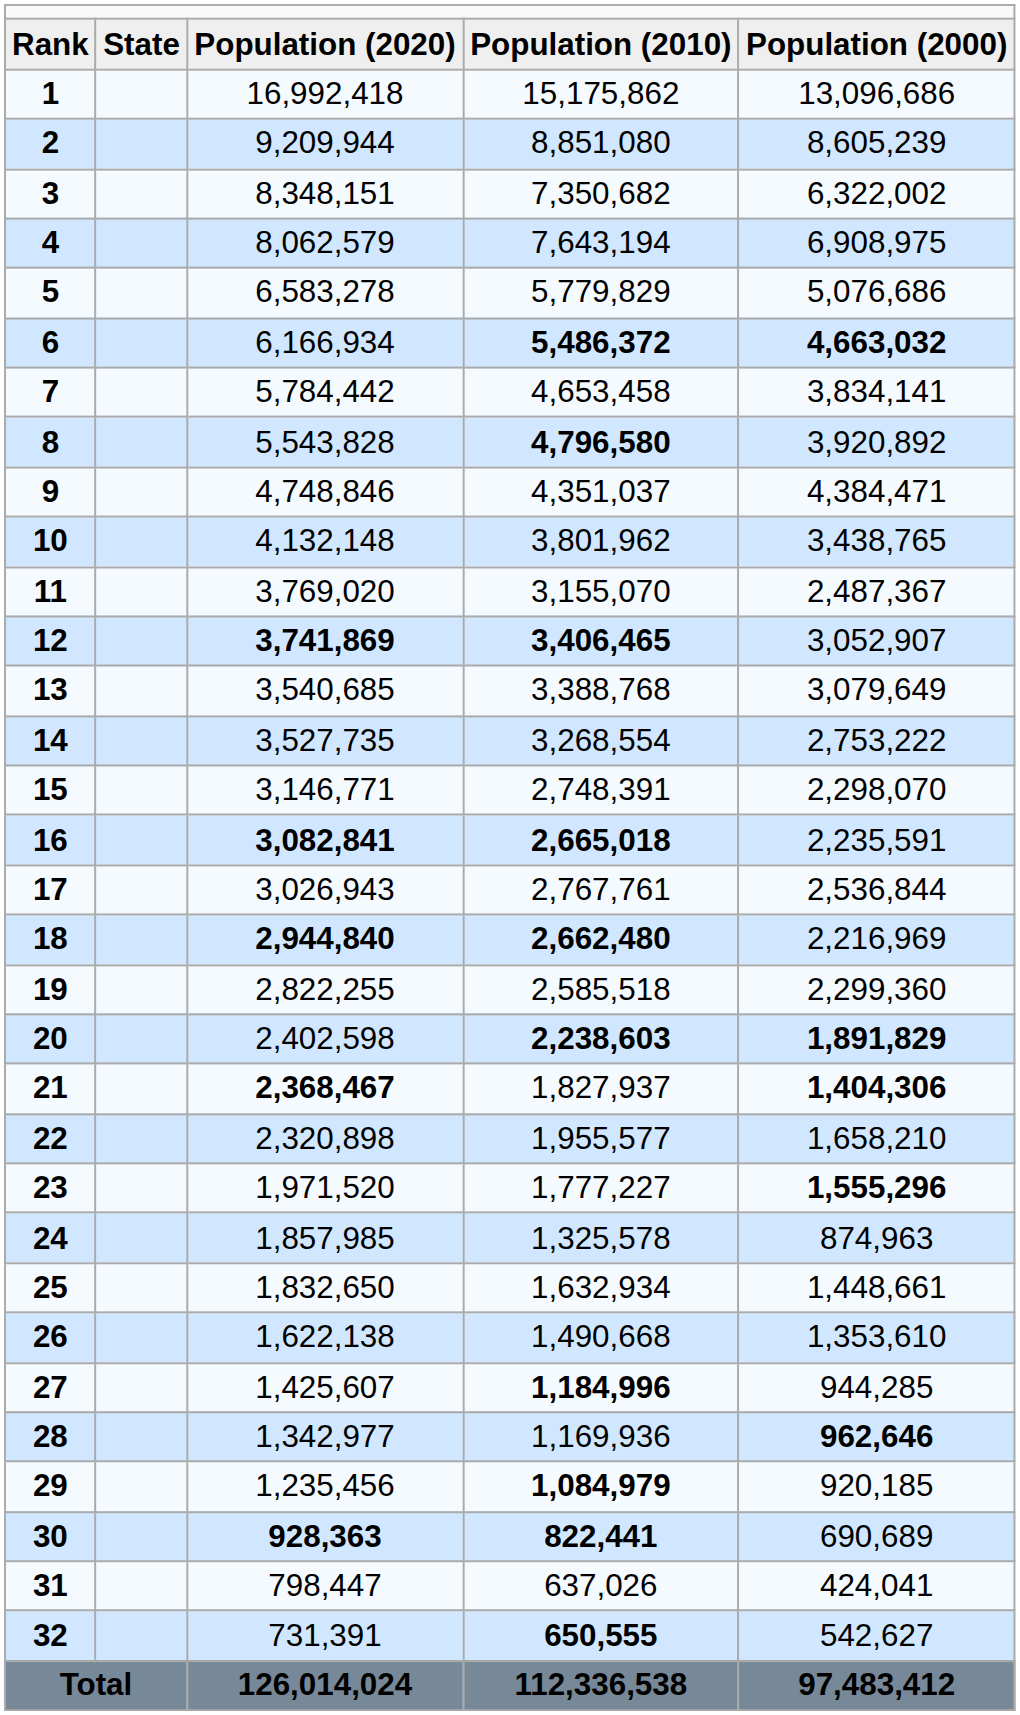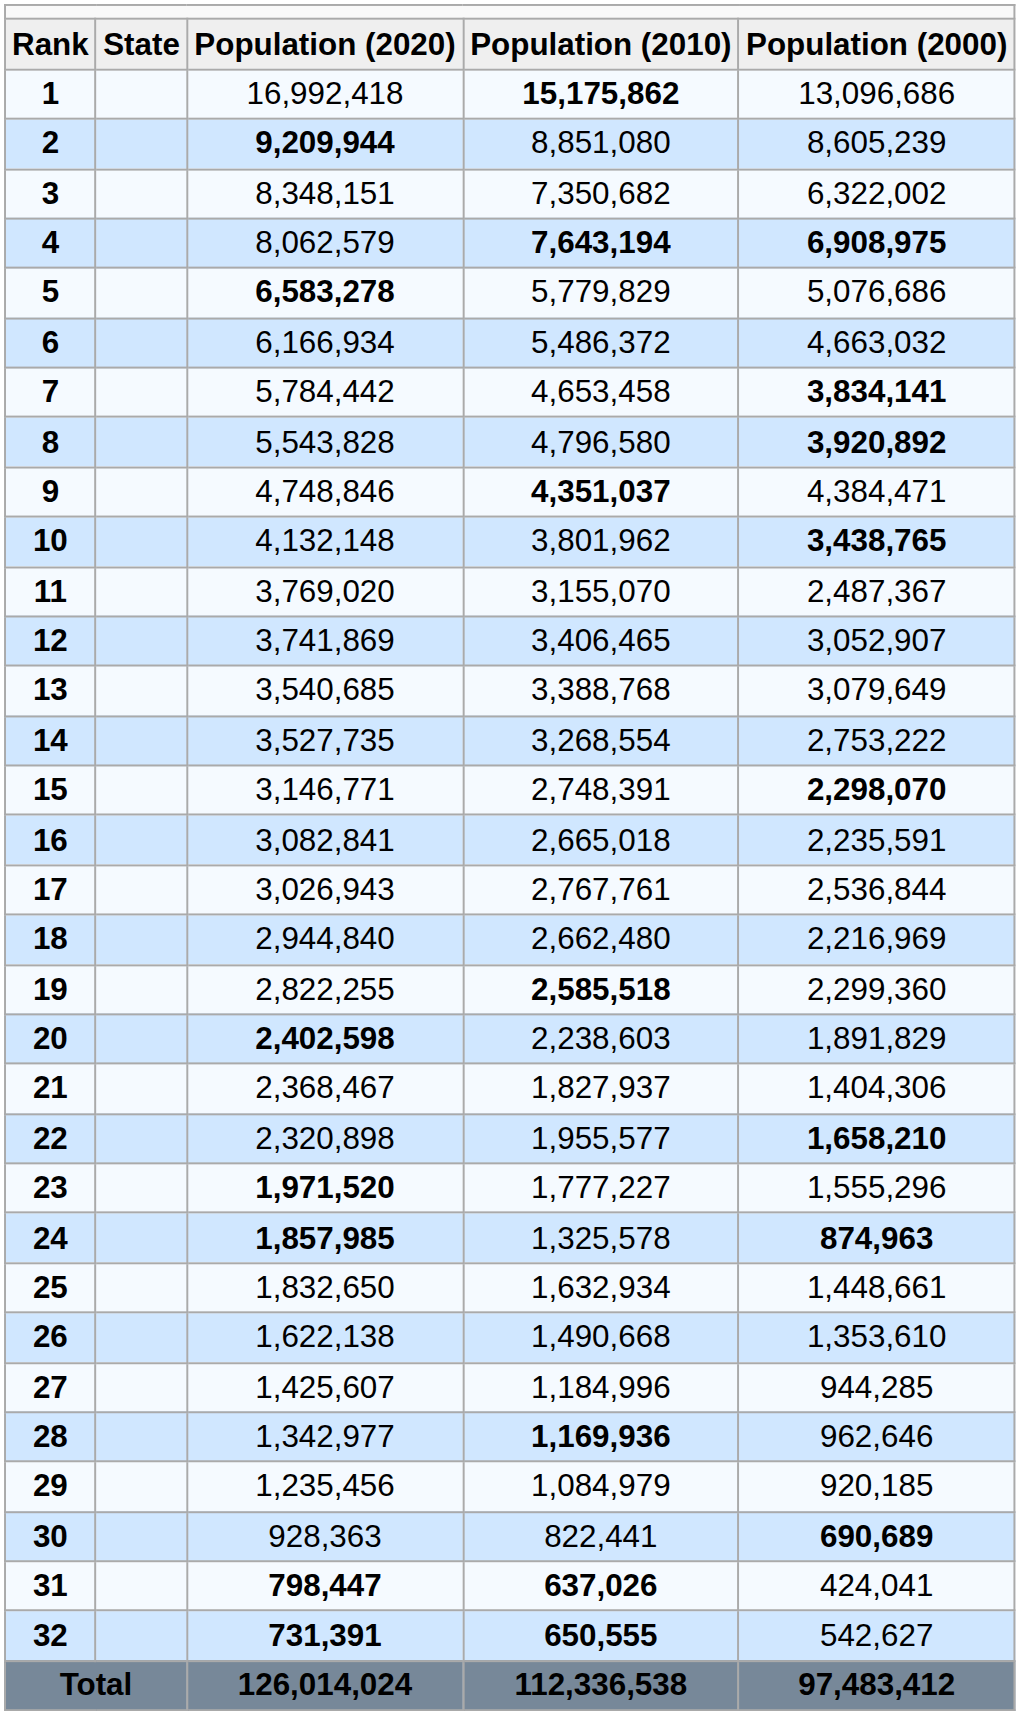(601, 93) normal -> (601, 93) bold
(325, 143) normal -> (325, 143) bold
(601, 242) normal -> (601, 242) bold
(877, 242) normal -> (877, 242) bold
(325, 292) normal -> (325, 292) bold
(601, 342) bold -> (601, 342) normal
(877, 342) bold -> (877, 342) normal
(877, 391) normal -> (877, 391) bold
(601, 441) bold -> (601, 441) normal
(877, 441) normal -> (877, 441) bold
(601, 491) normal -> (601, 491) bold
(877, 541) normal -> (877, 541) bold
(325, 640) bold -> (325, 640) normal
(601, 640) bold -> (601, 640) normal
(877, 789) normal -> (877, 789) bold
(325, 839) bold -> (325, 839) normal
(601, 839) bold -> (601, 839) normal
(325, 939) bold -> (325, 939) normal
(601, 939) bold -> (601, 939) normal
(601, 988) normal -> (601, 988) bold
(325, 1038) normal -> (325, 1038) bold
(601, 1038) bold -> (601, 1038) normal
(877, 1038) bold -> (877, 1038) normal
(325, 1088) bold -> (325, 1088) normal
(877, 1088) bold -> (877, 1088) normal
(877, 1137) normal -> (877, 1137) bold
(325, 1187) normal -> (325, 1187) bold
(877, 1187) bold -> (877, 1187) normal
(325, 1237) normal -> (325, 1237) bold
(877, 1237) normal -> (877, 1237) bold
(601, 1386) bold -> (601, 1386) normal
(601, 1436) normal -> (601, 1436) bold
(877, 1436) bold -> (877, 1436) normal
(601, 1486) bold -> (601, 1486) normal
(325, 1535) bold -> (325, 1535) normal
(601, 1535) bold -> (601, 1535) normal
(877, 1535) normal -> (877, 1535) bold
(325, 1585) normal -> (325, 1585) bold
(601, 1585) normal -> (601, 1585) bold
(325, 1635) normal -> (325, 1635) bold
